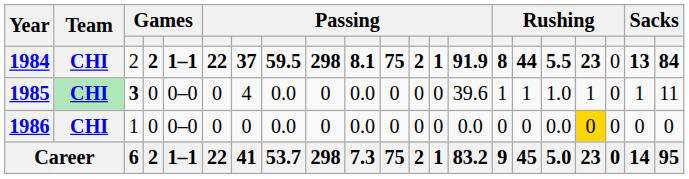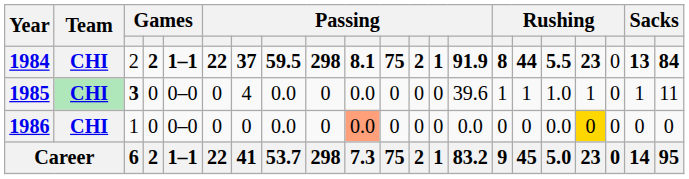(363, 125) no background -> (363, 125) lightsalmon background
